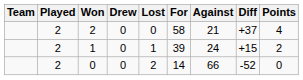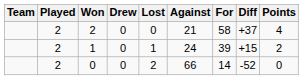columns swapped: (179, 13) <-> (213, 13)
